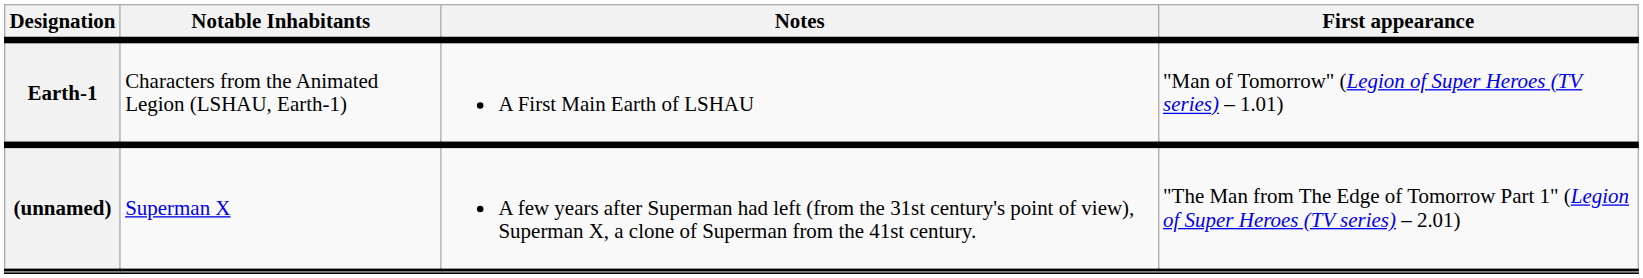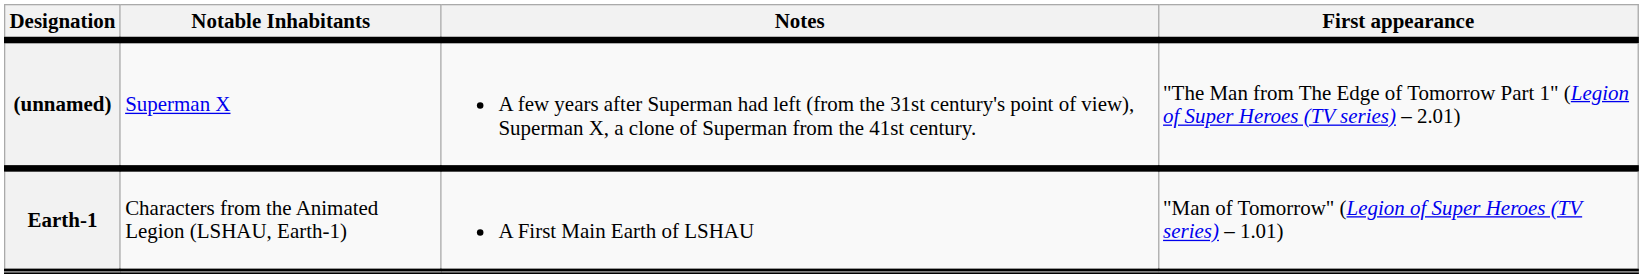rows swapped: (62, 92) <-> (62, 208)
